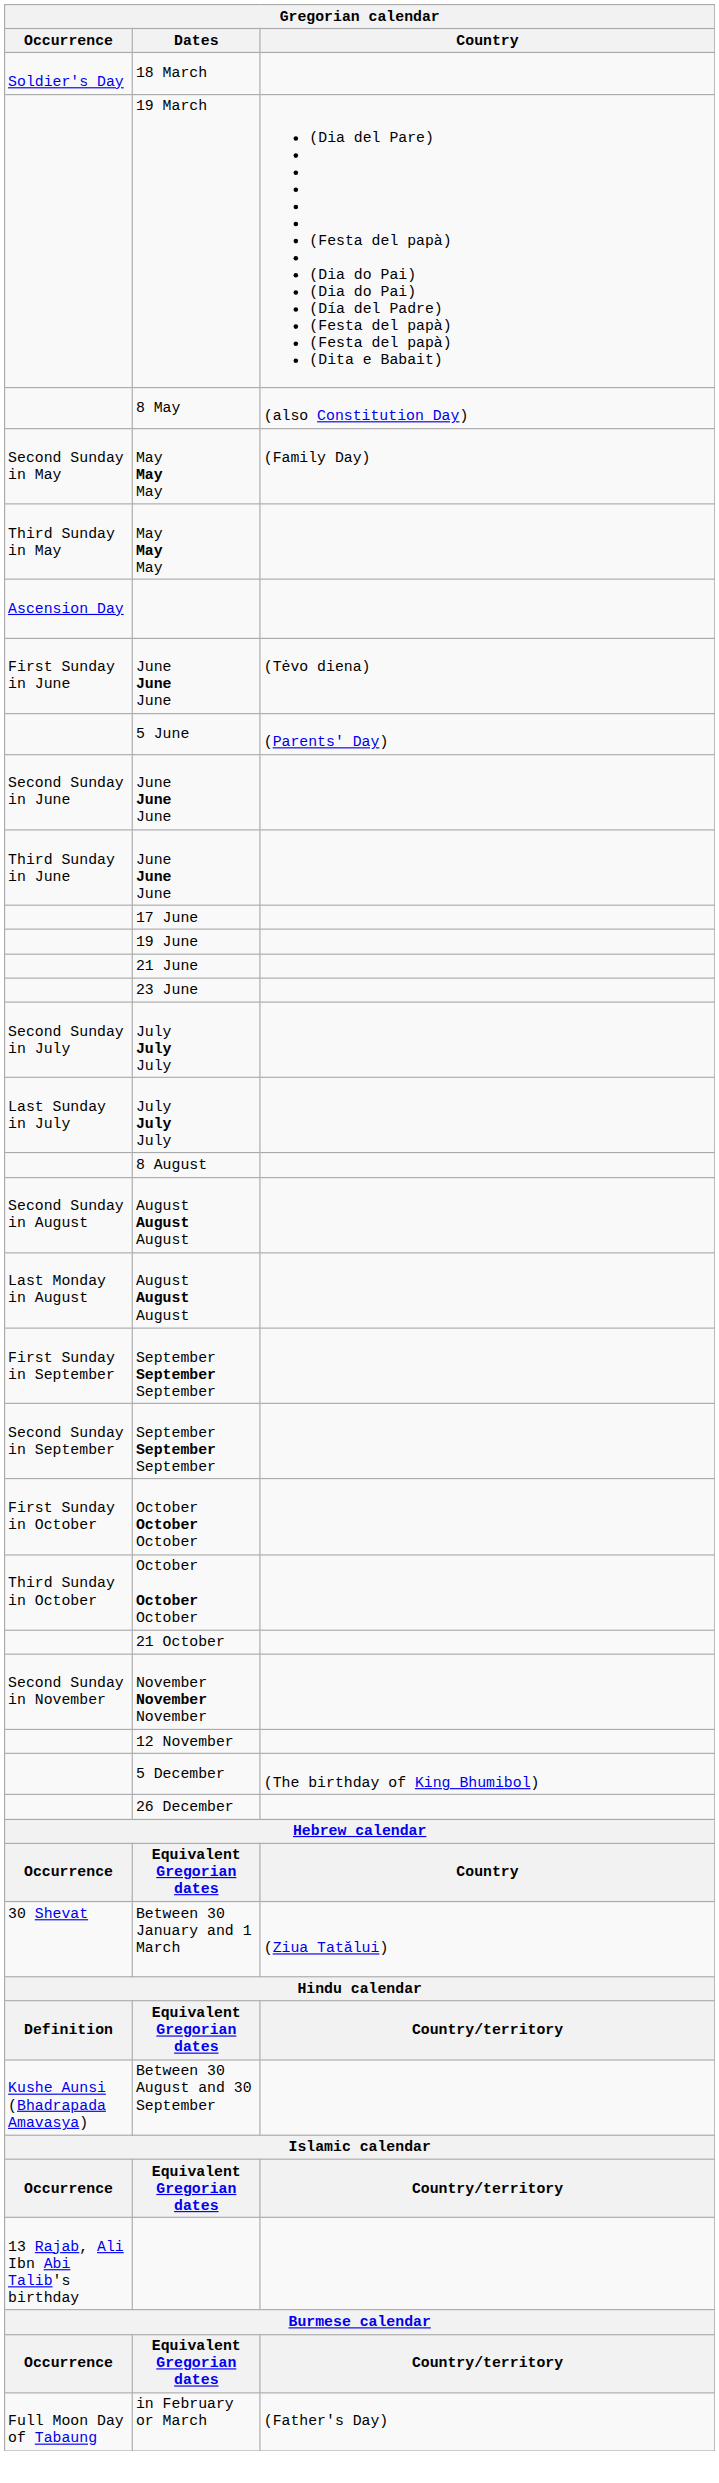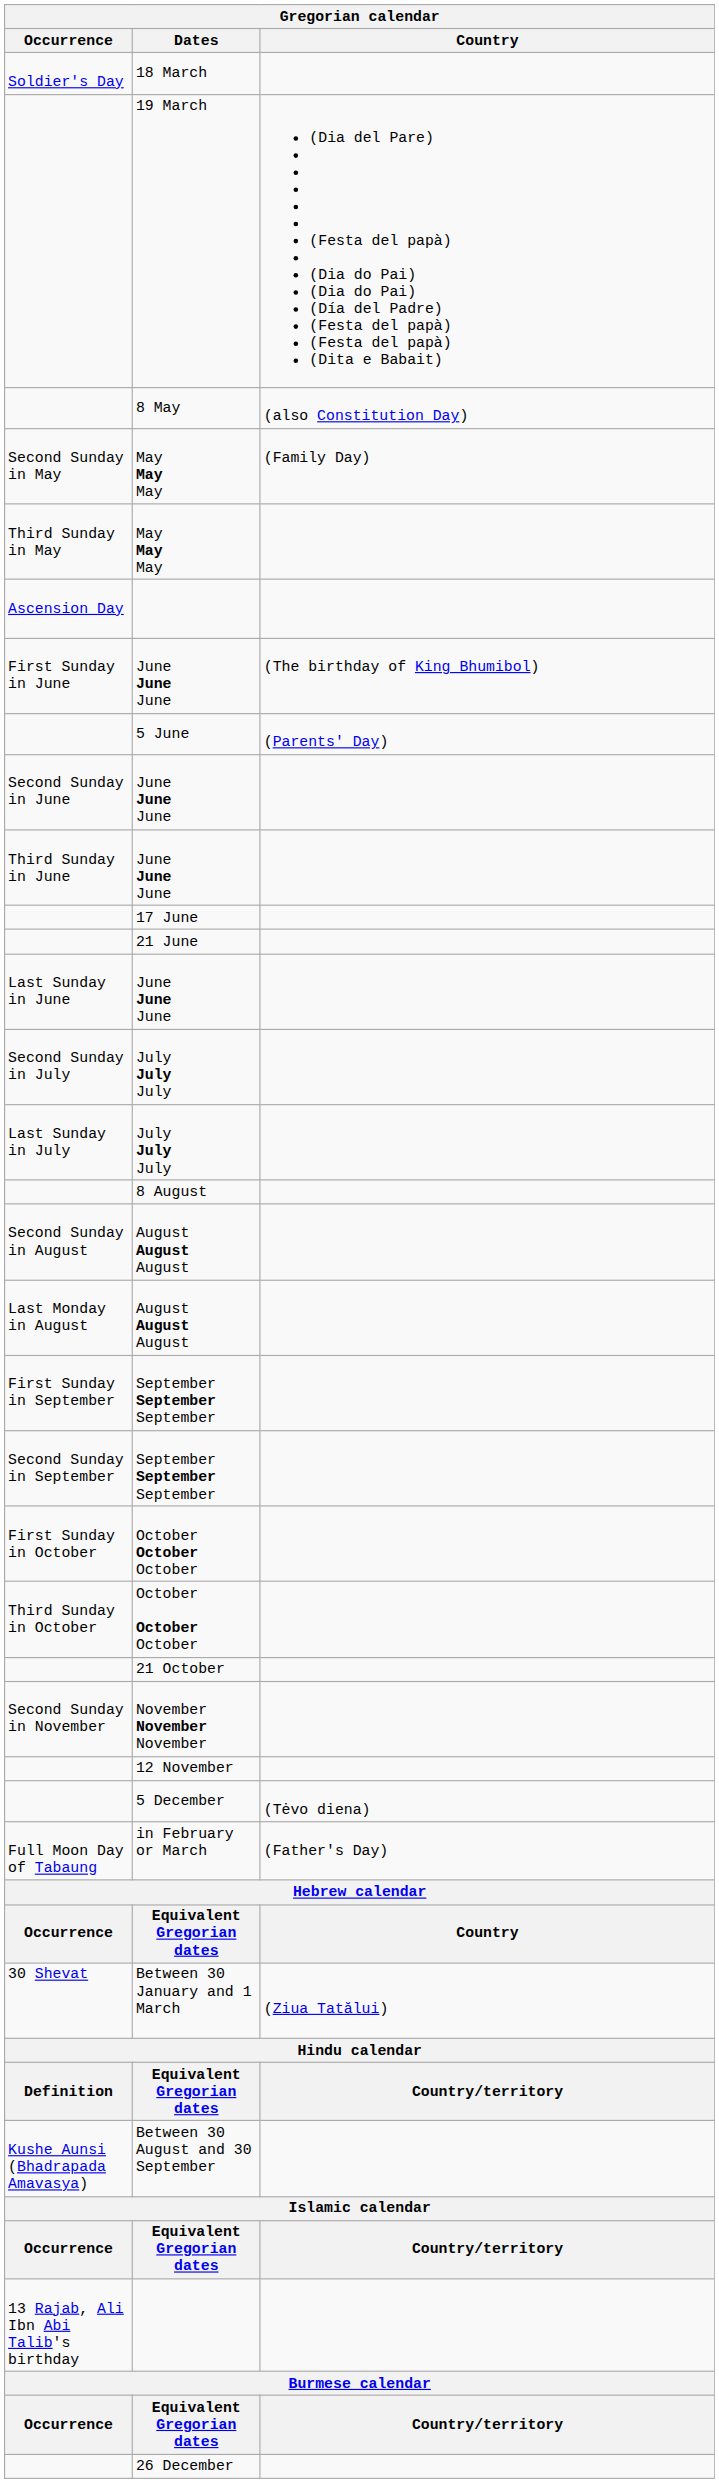(317, 667) (Tėvo diena) -> (402, 667) (The birthday of King Bhumibol)
- row: (68, 942)
- row: (68, 990)
+ row: (57, 991)
(402, 1783) (The birthday of King Bhumibol) -> (317, 1810) (Tėvo diena)
rows swapped: (68, 1807) <-> (66, 2430)
